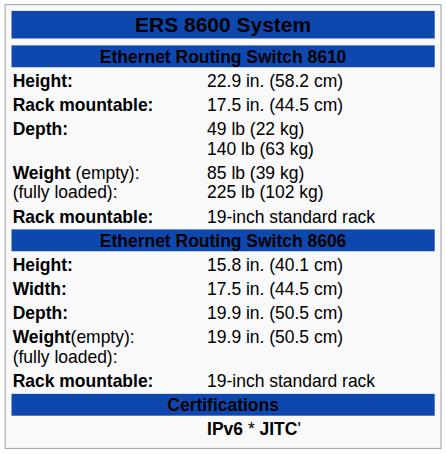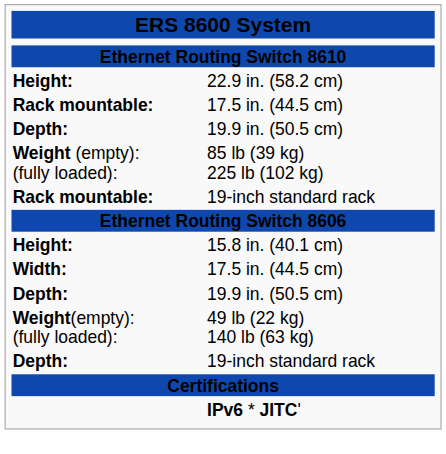(261, 139) 49 lb (22 kg) 140 lb (63 kg) -> (275, 129) 19.9 in. (50.5 cm)
(275, 337) 19.9 in. (50.5 cm) -> (261, 327) 49 lb (22 kg) 140 lb (63 kg)
(83, 381) Rack mountable: -> (40, 361) Depth:
